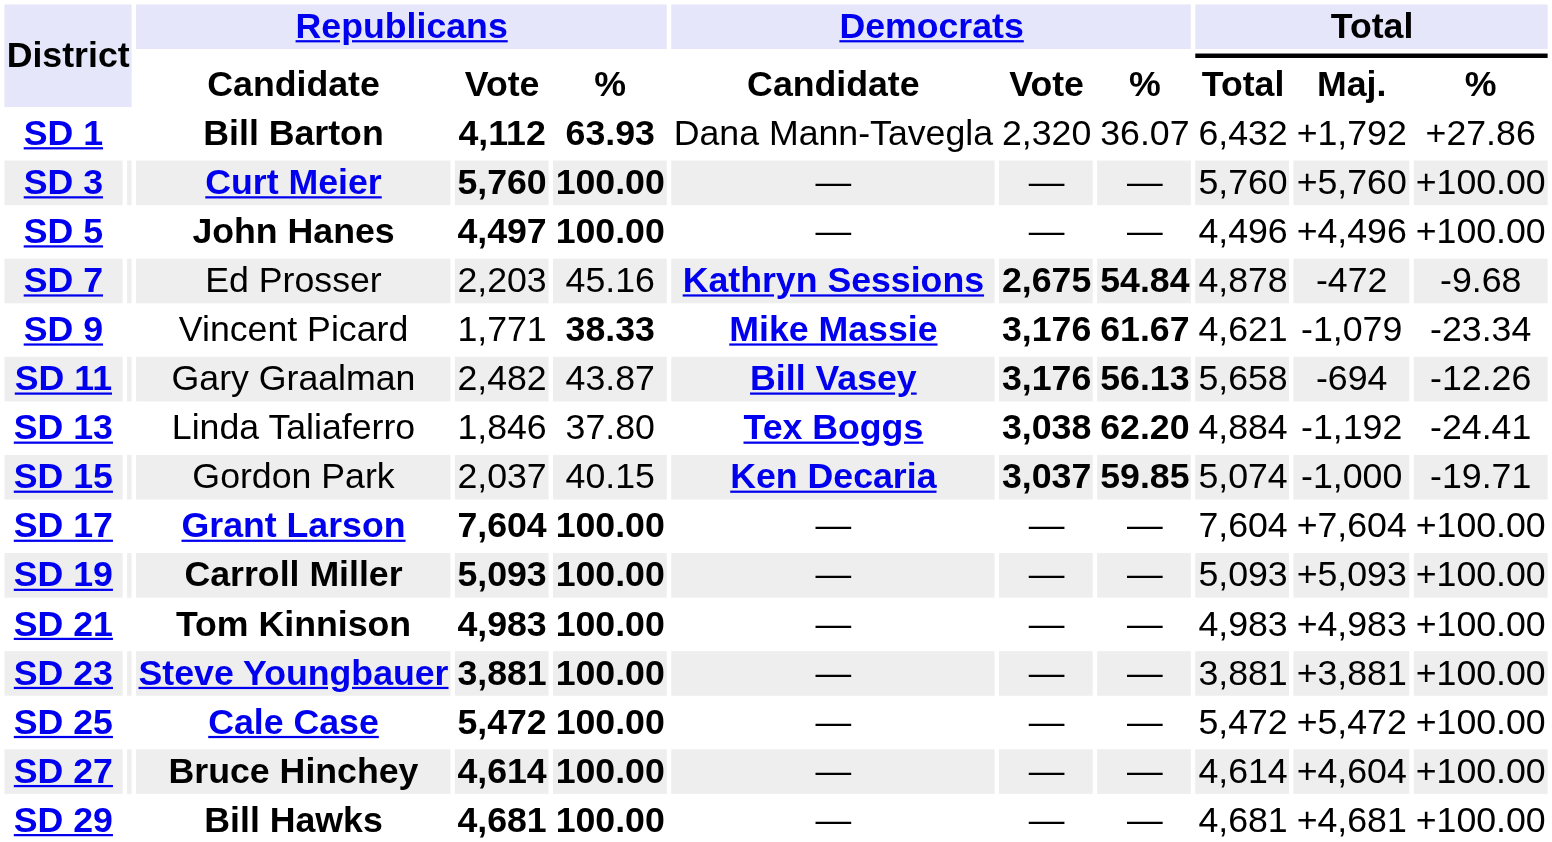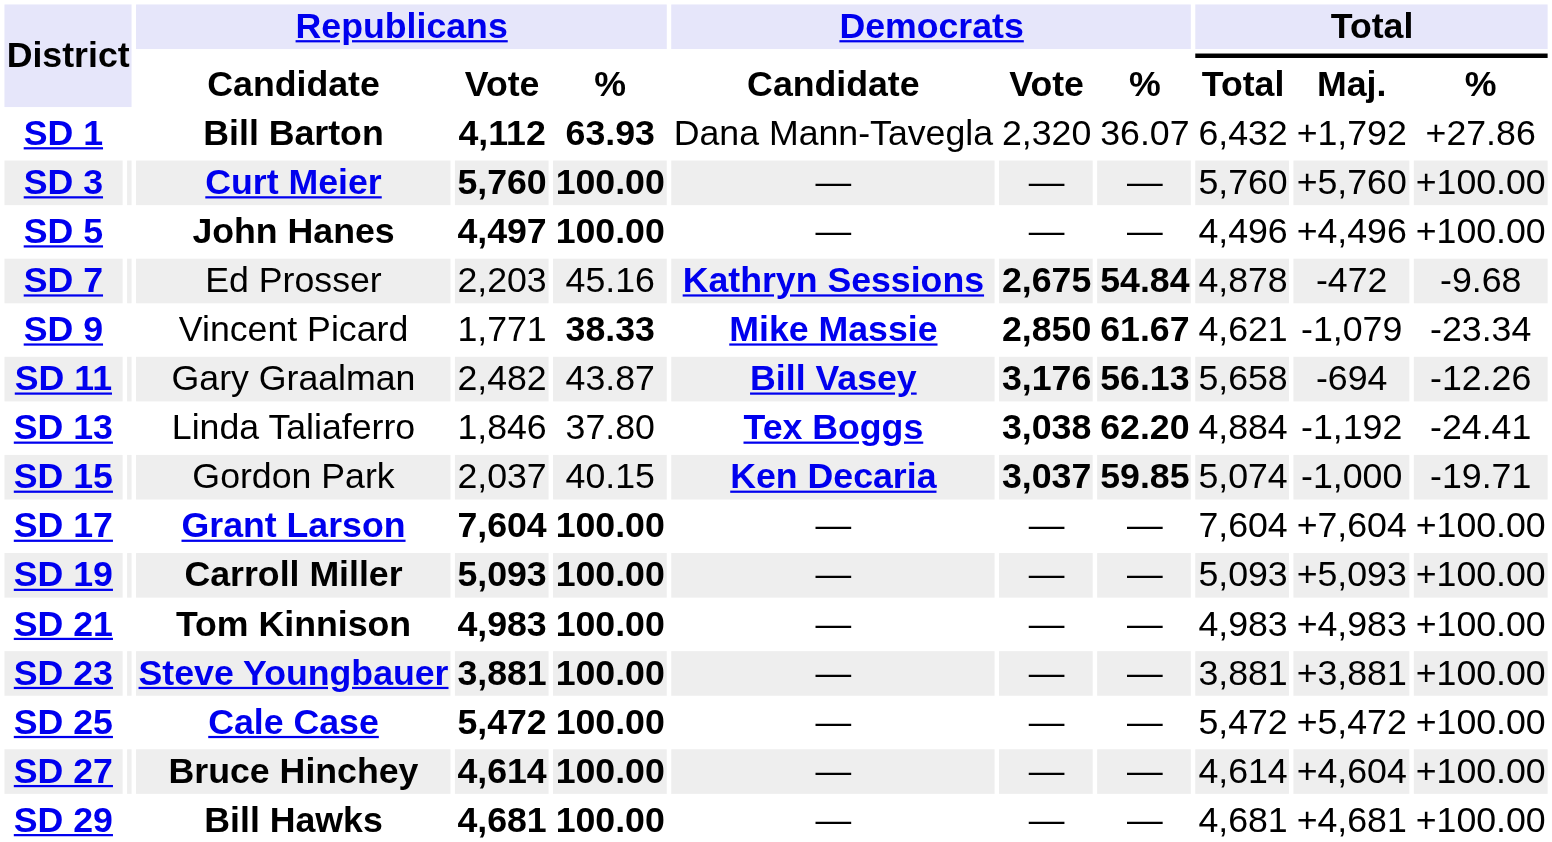(1047, 329) 3,176 -> (1047, 329) 2,850
